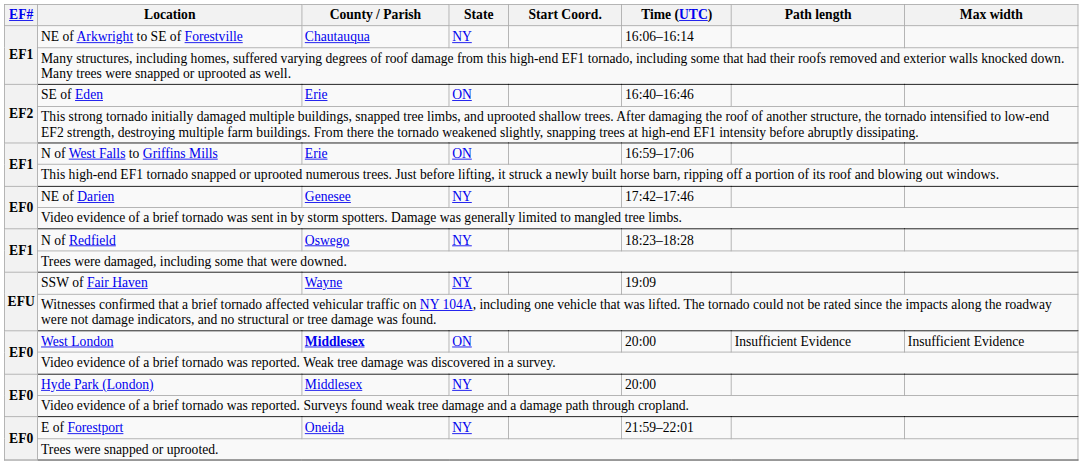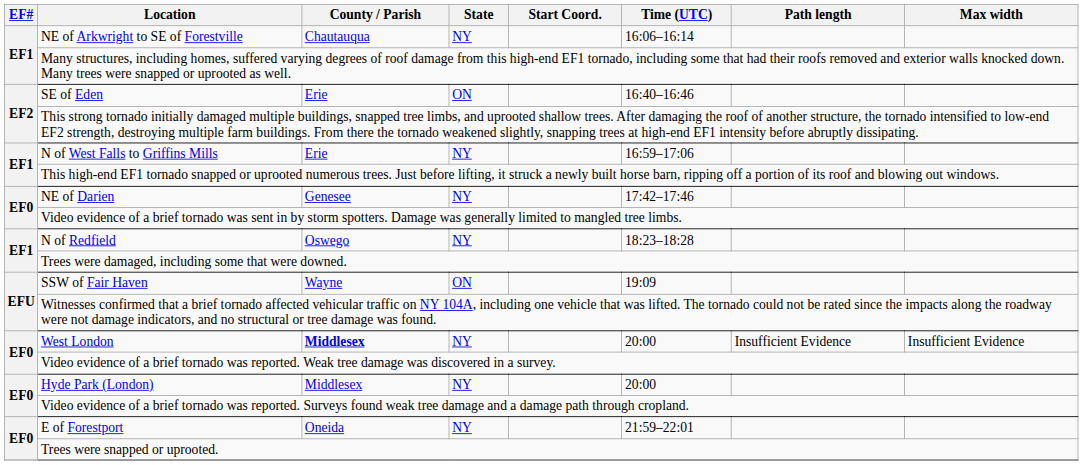(462, 153) ON -> (462, 153) NY
(462, 283) NY -> (462, 283) ON
(462, 341) ON -> (462, 341) NY
